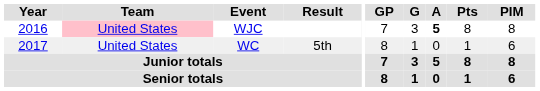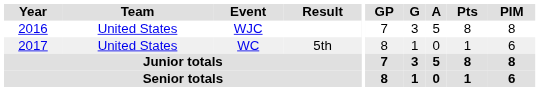(138, 28) pink background -> (138, 28) no background
(436, 28) bold -> (436, 28) normal
